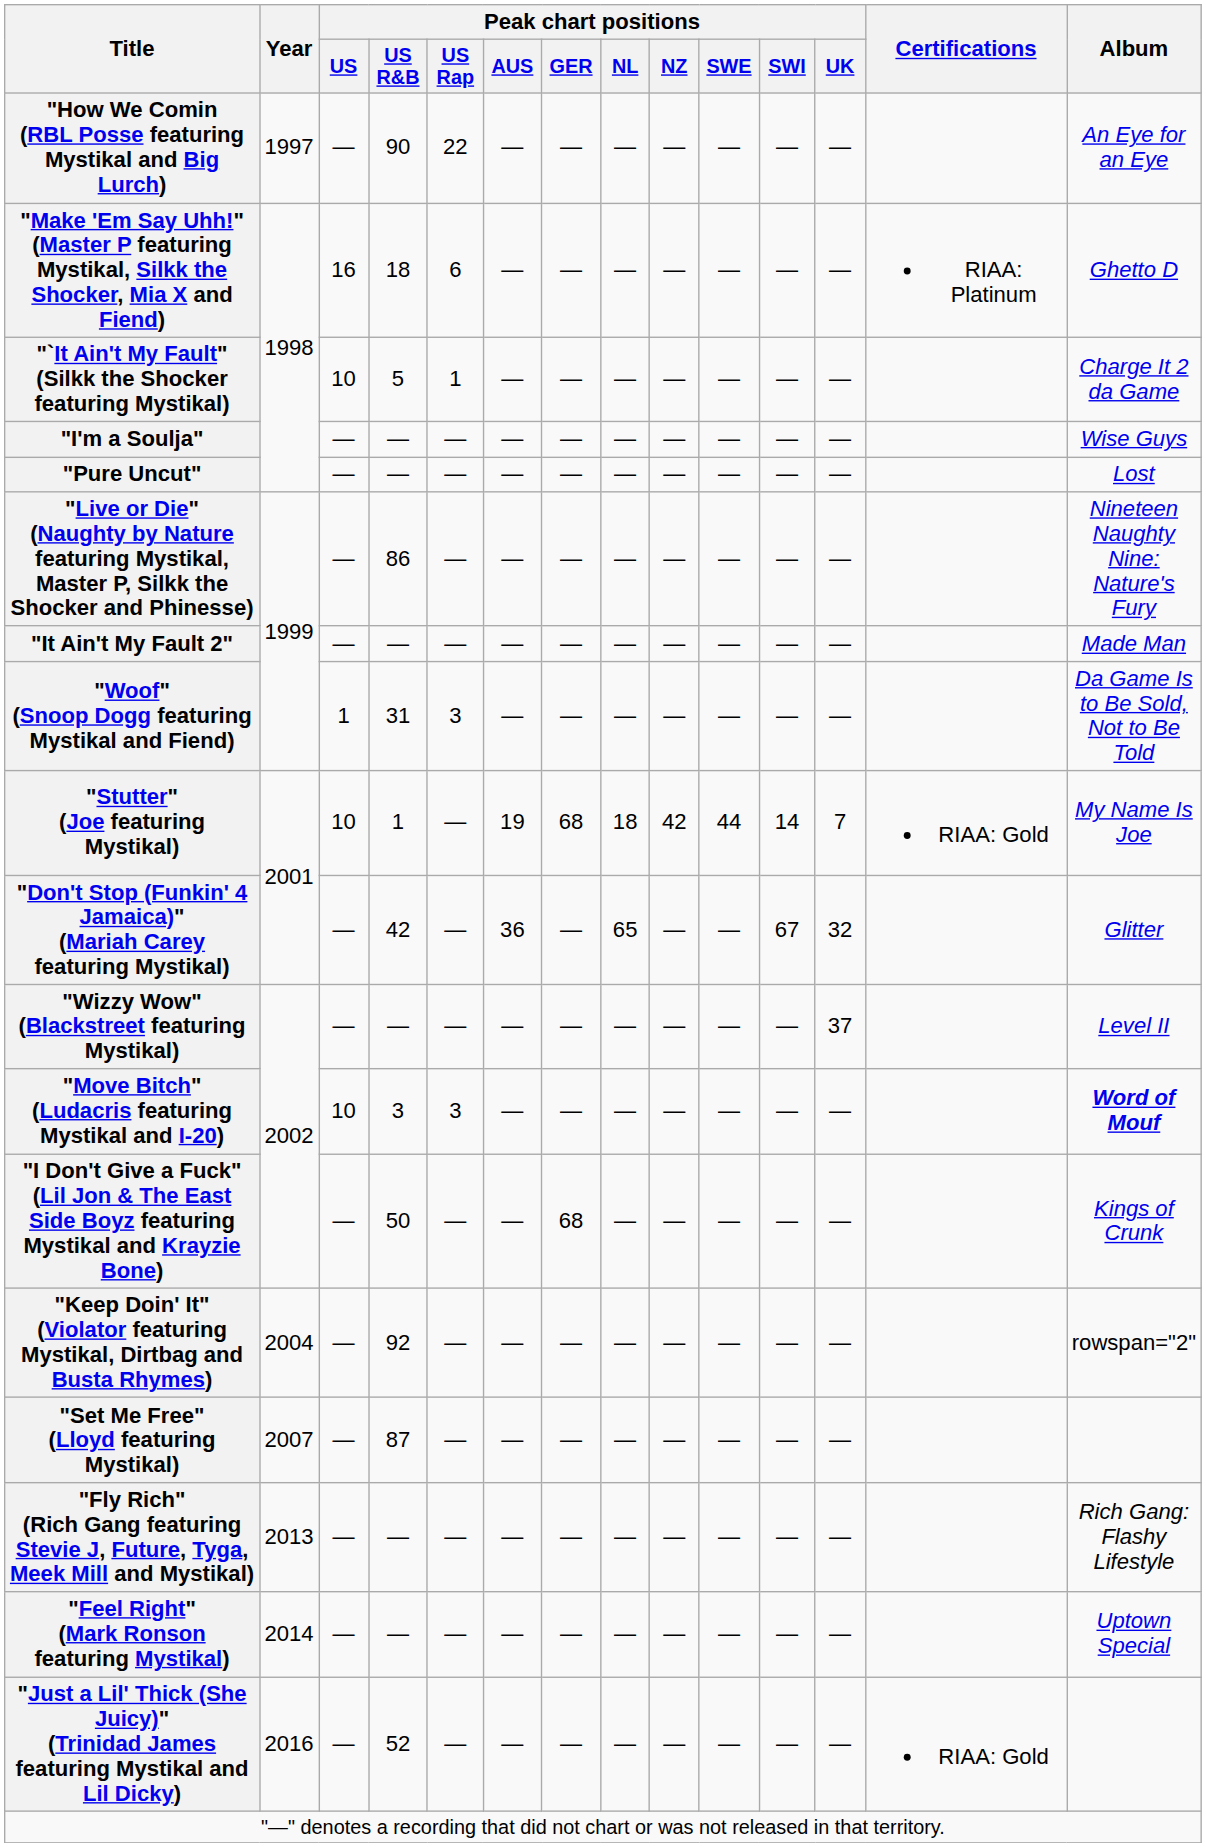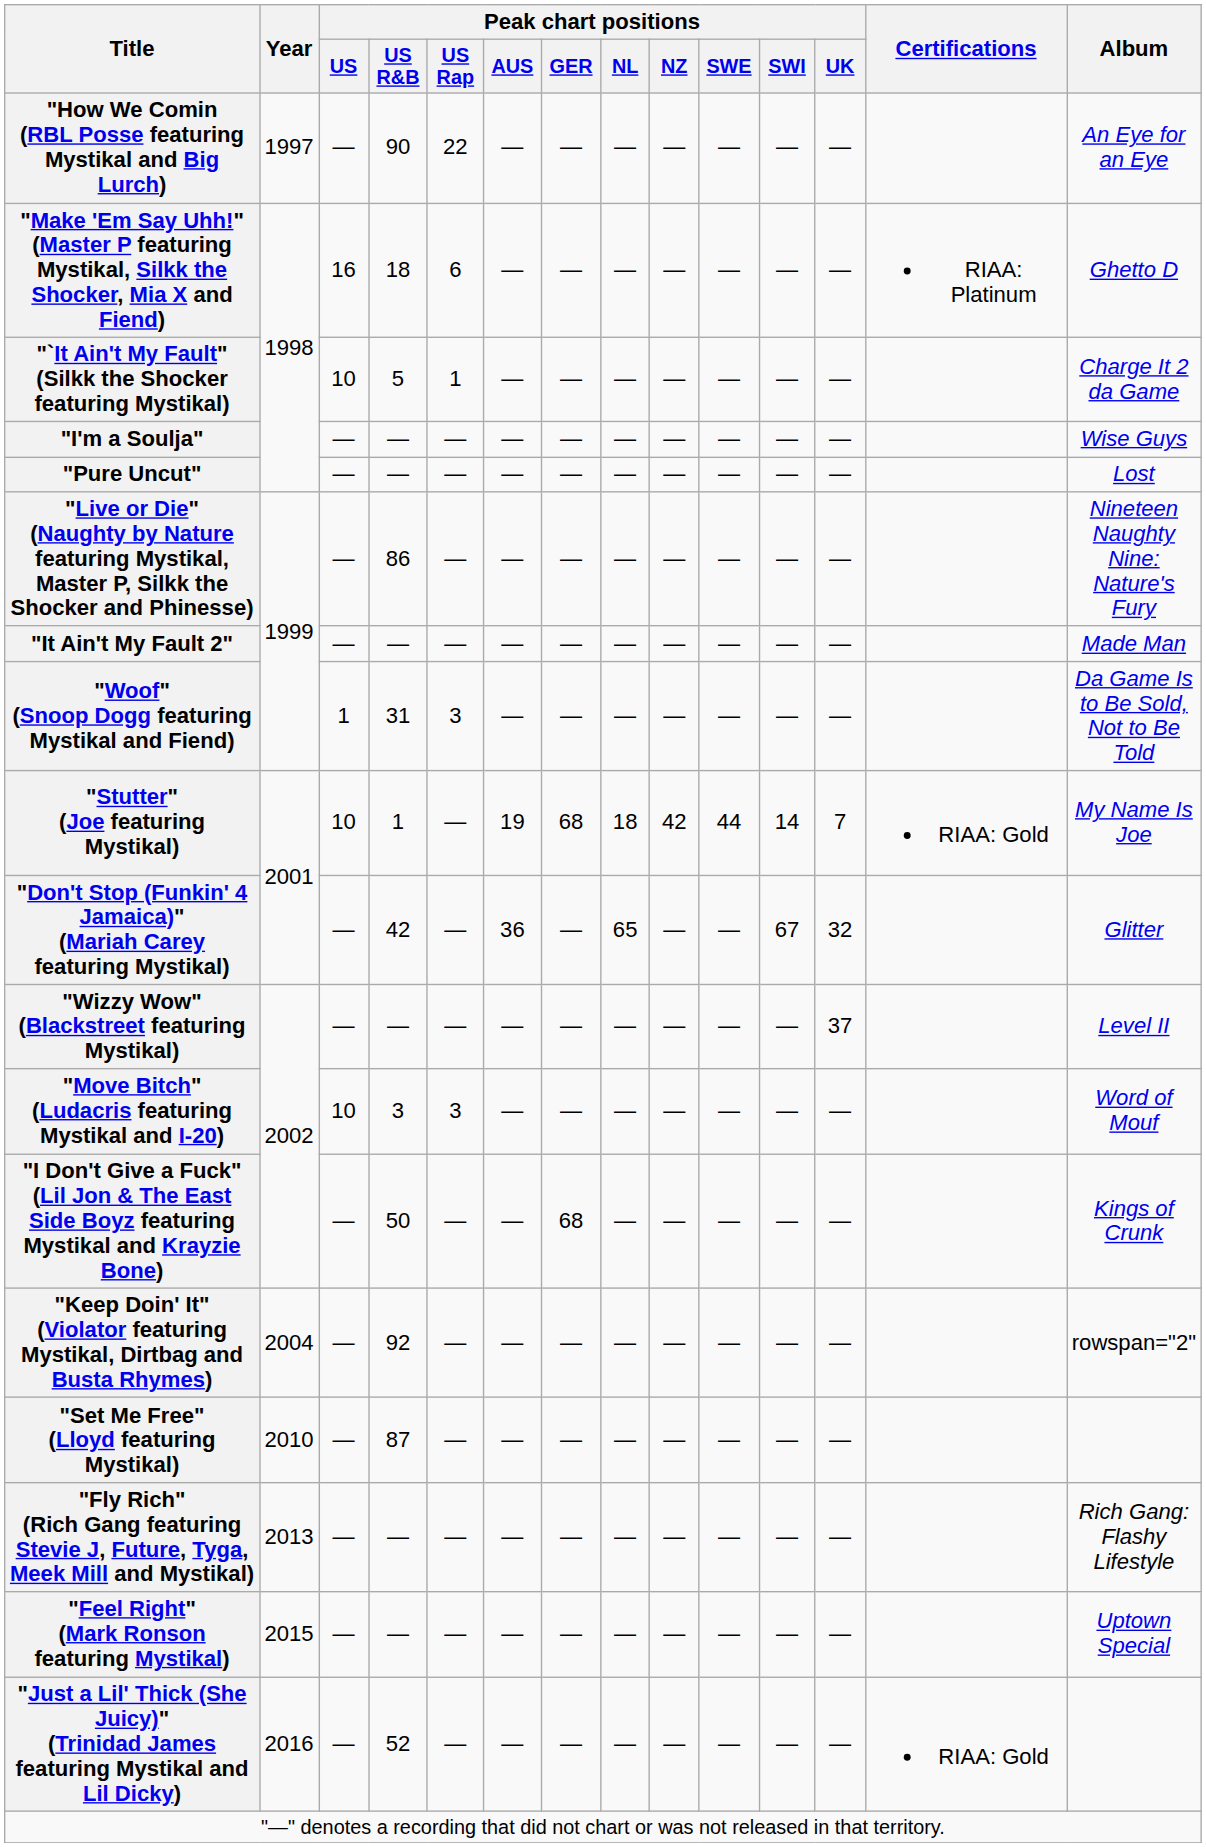(1134, 1111) bold -> (1134, 1111) normal
(289, 1439) 2007 -> (289, 1439) 2010
(289, 1634) 2014 -> (289, 1634) 2015
